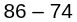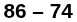(38, 11) normal -> (38, 11) bold
